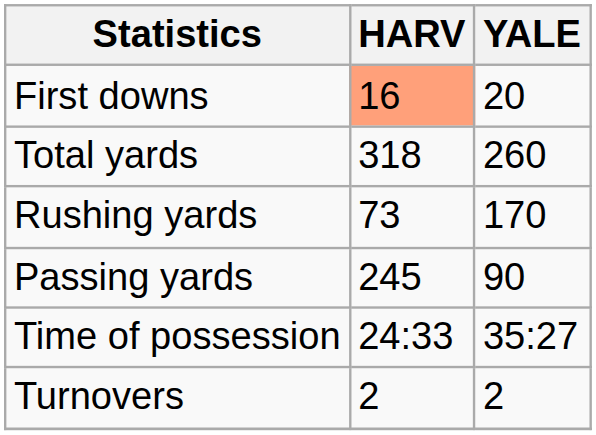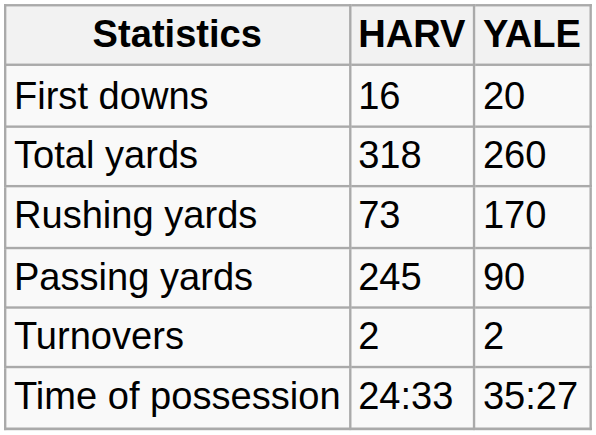(379, 95) lightsalmon background -> (379, 95) no background
rows swapped: (99, 397) <-> (177, 336)
